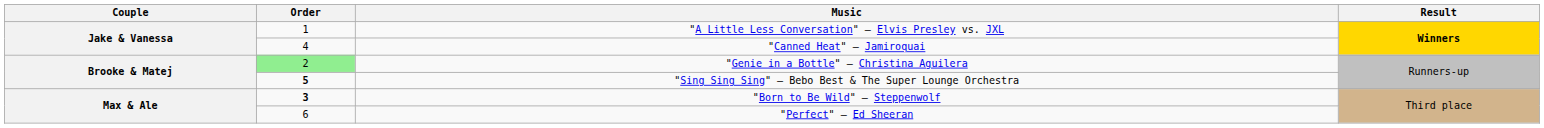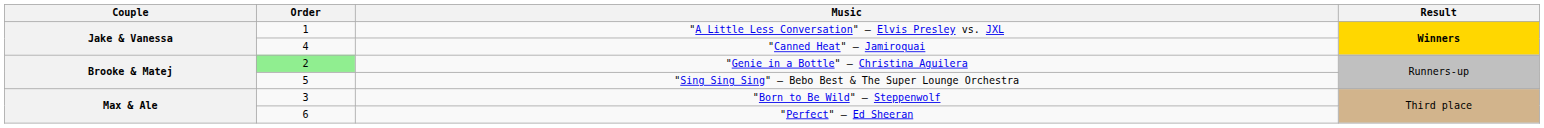(306, 80) bold -> (306, 80) normal
(306, 97) bold -> (306, 97) normal
